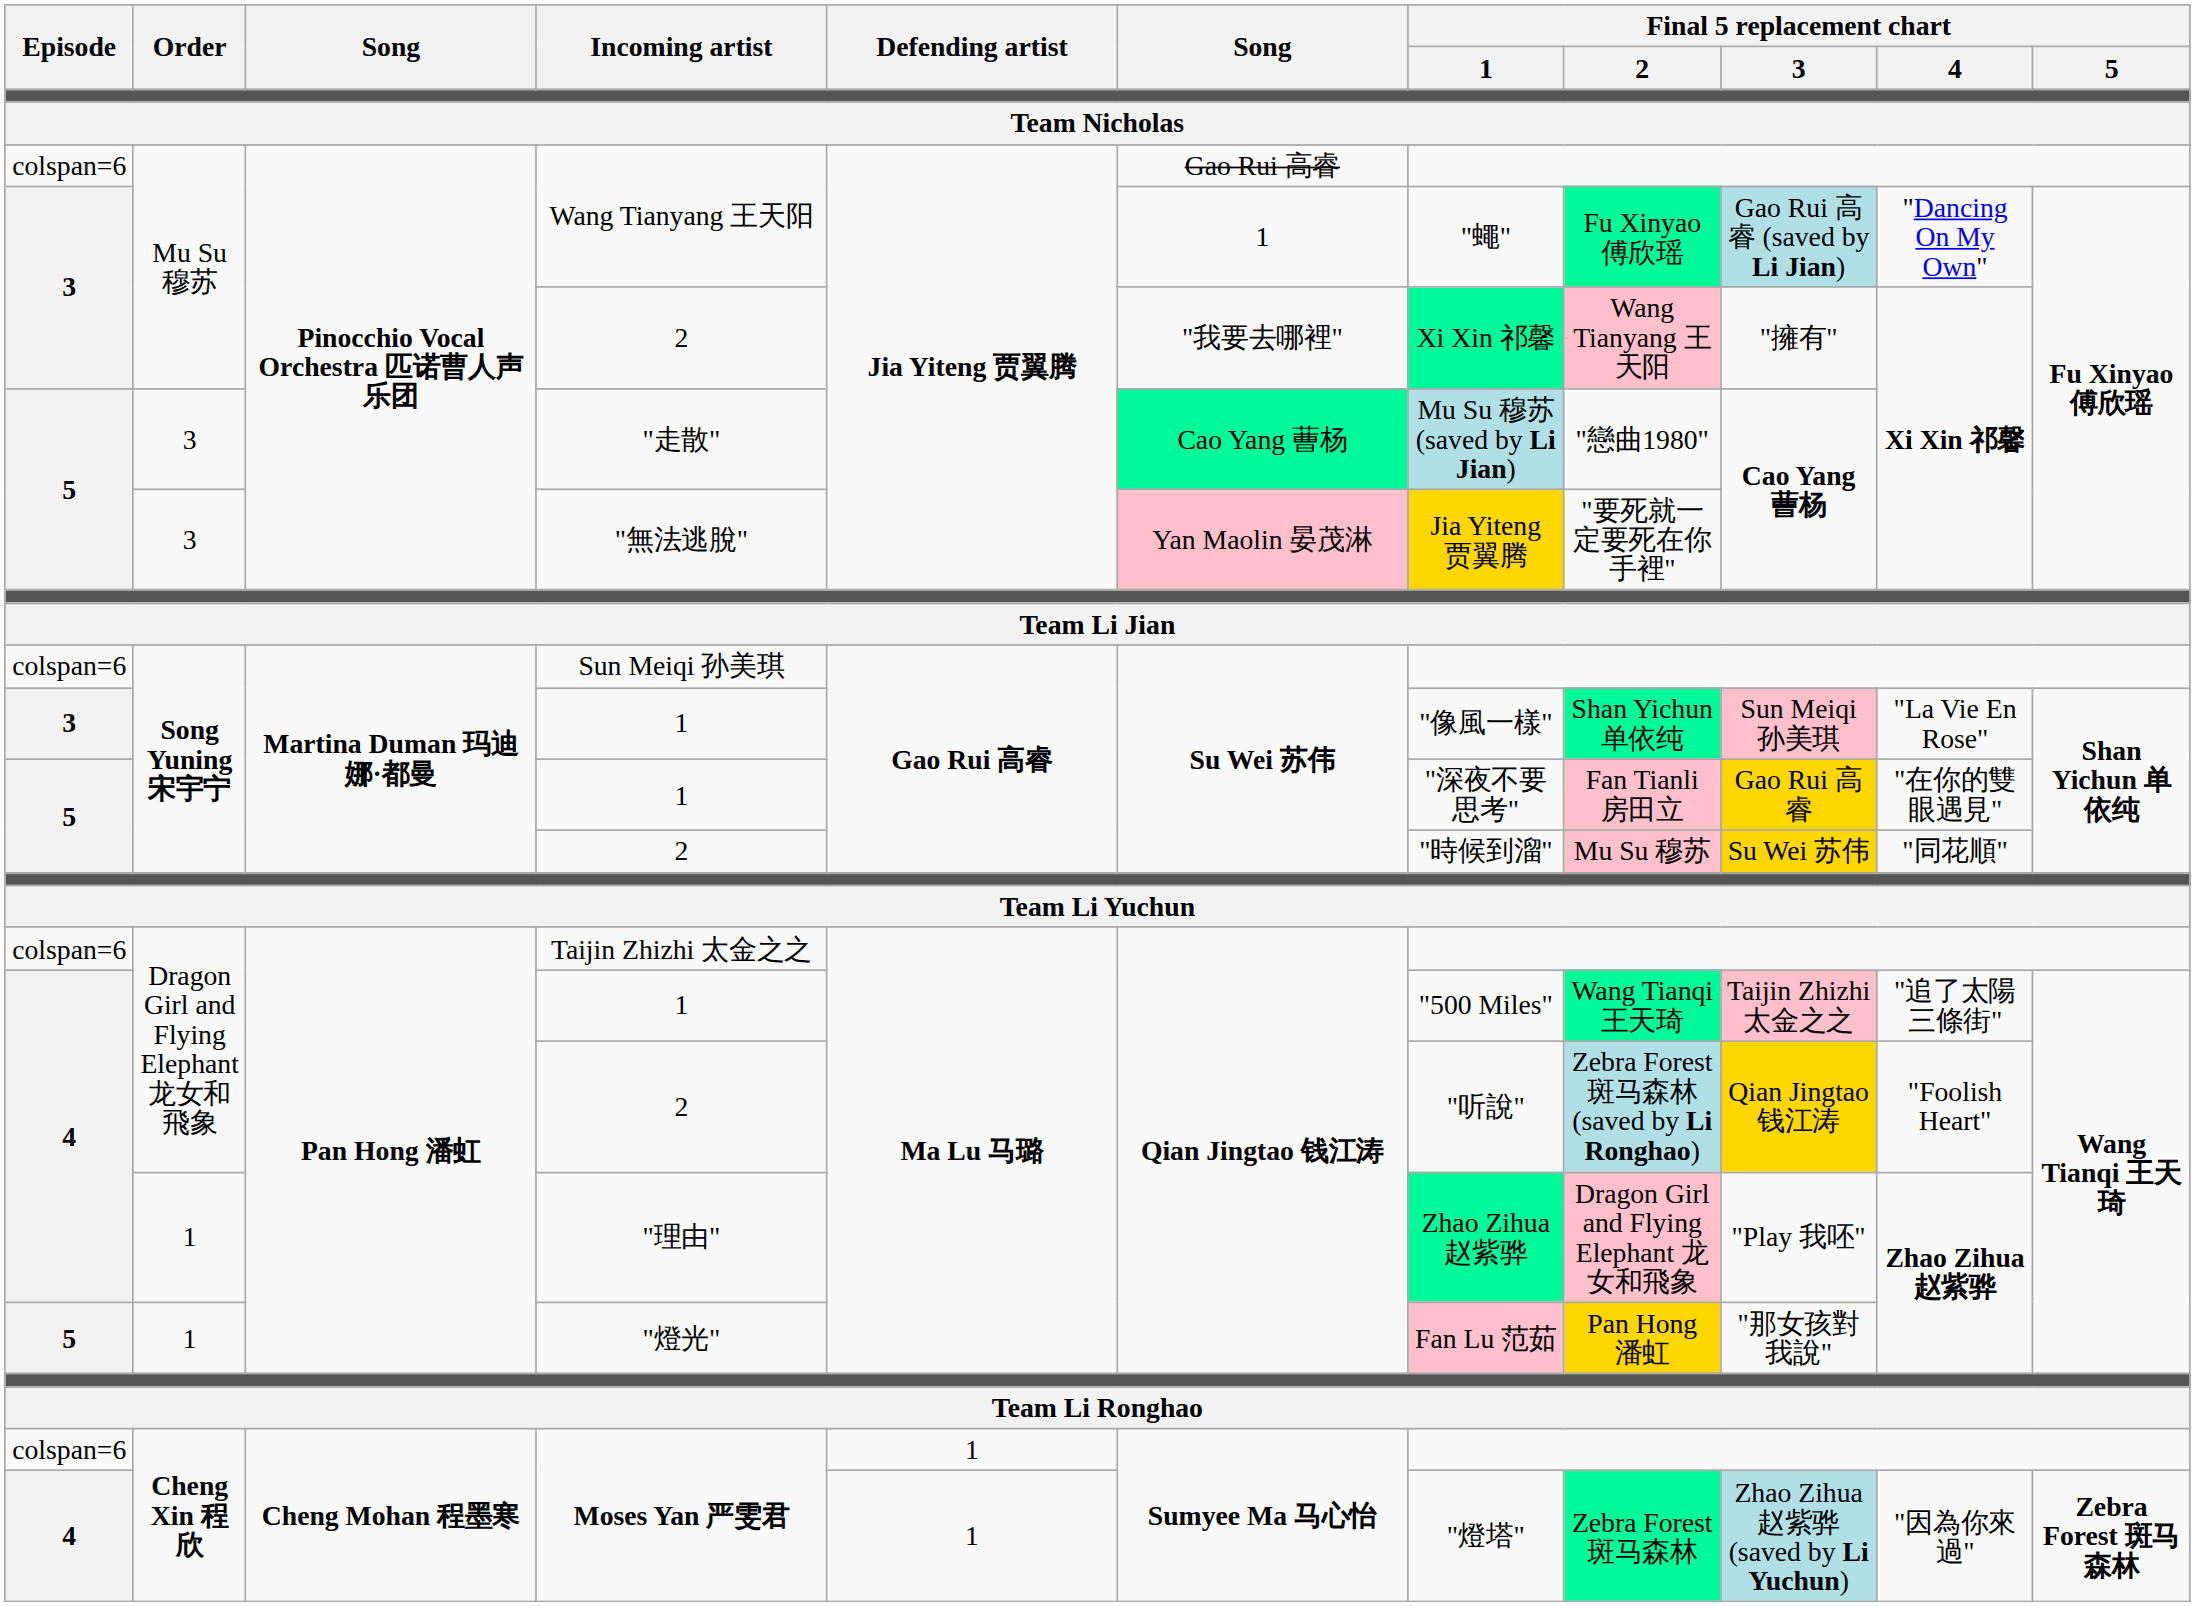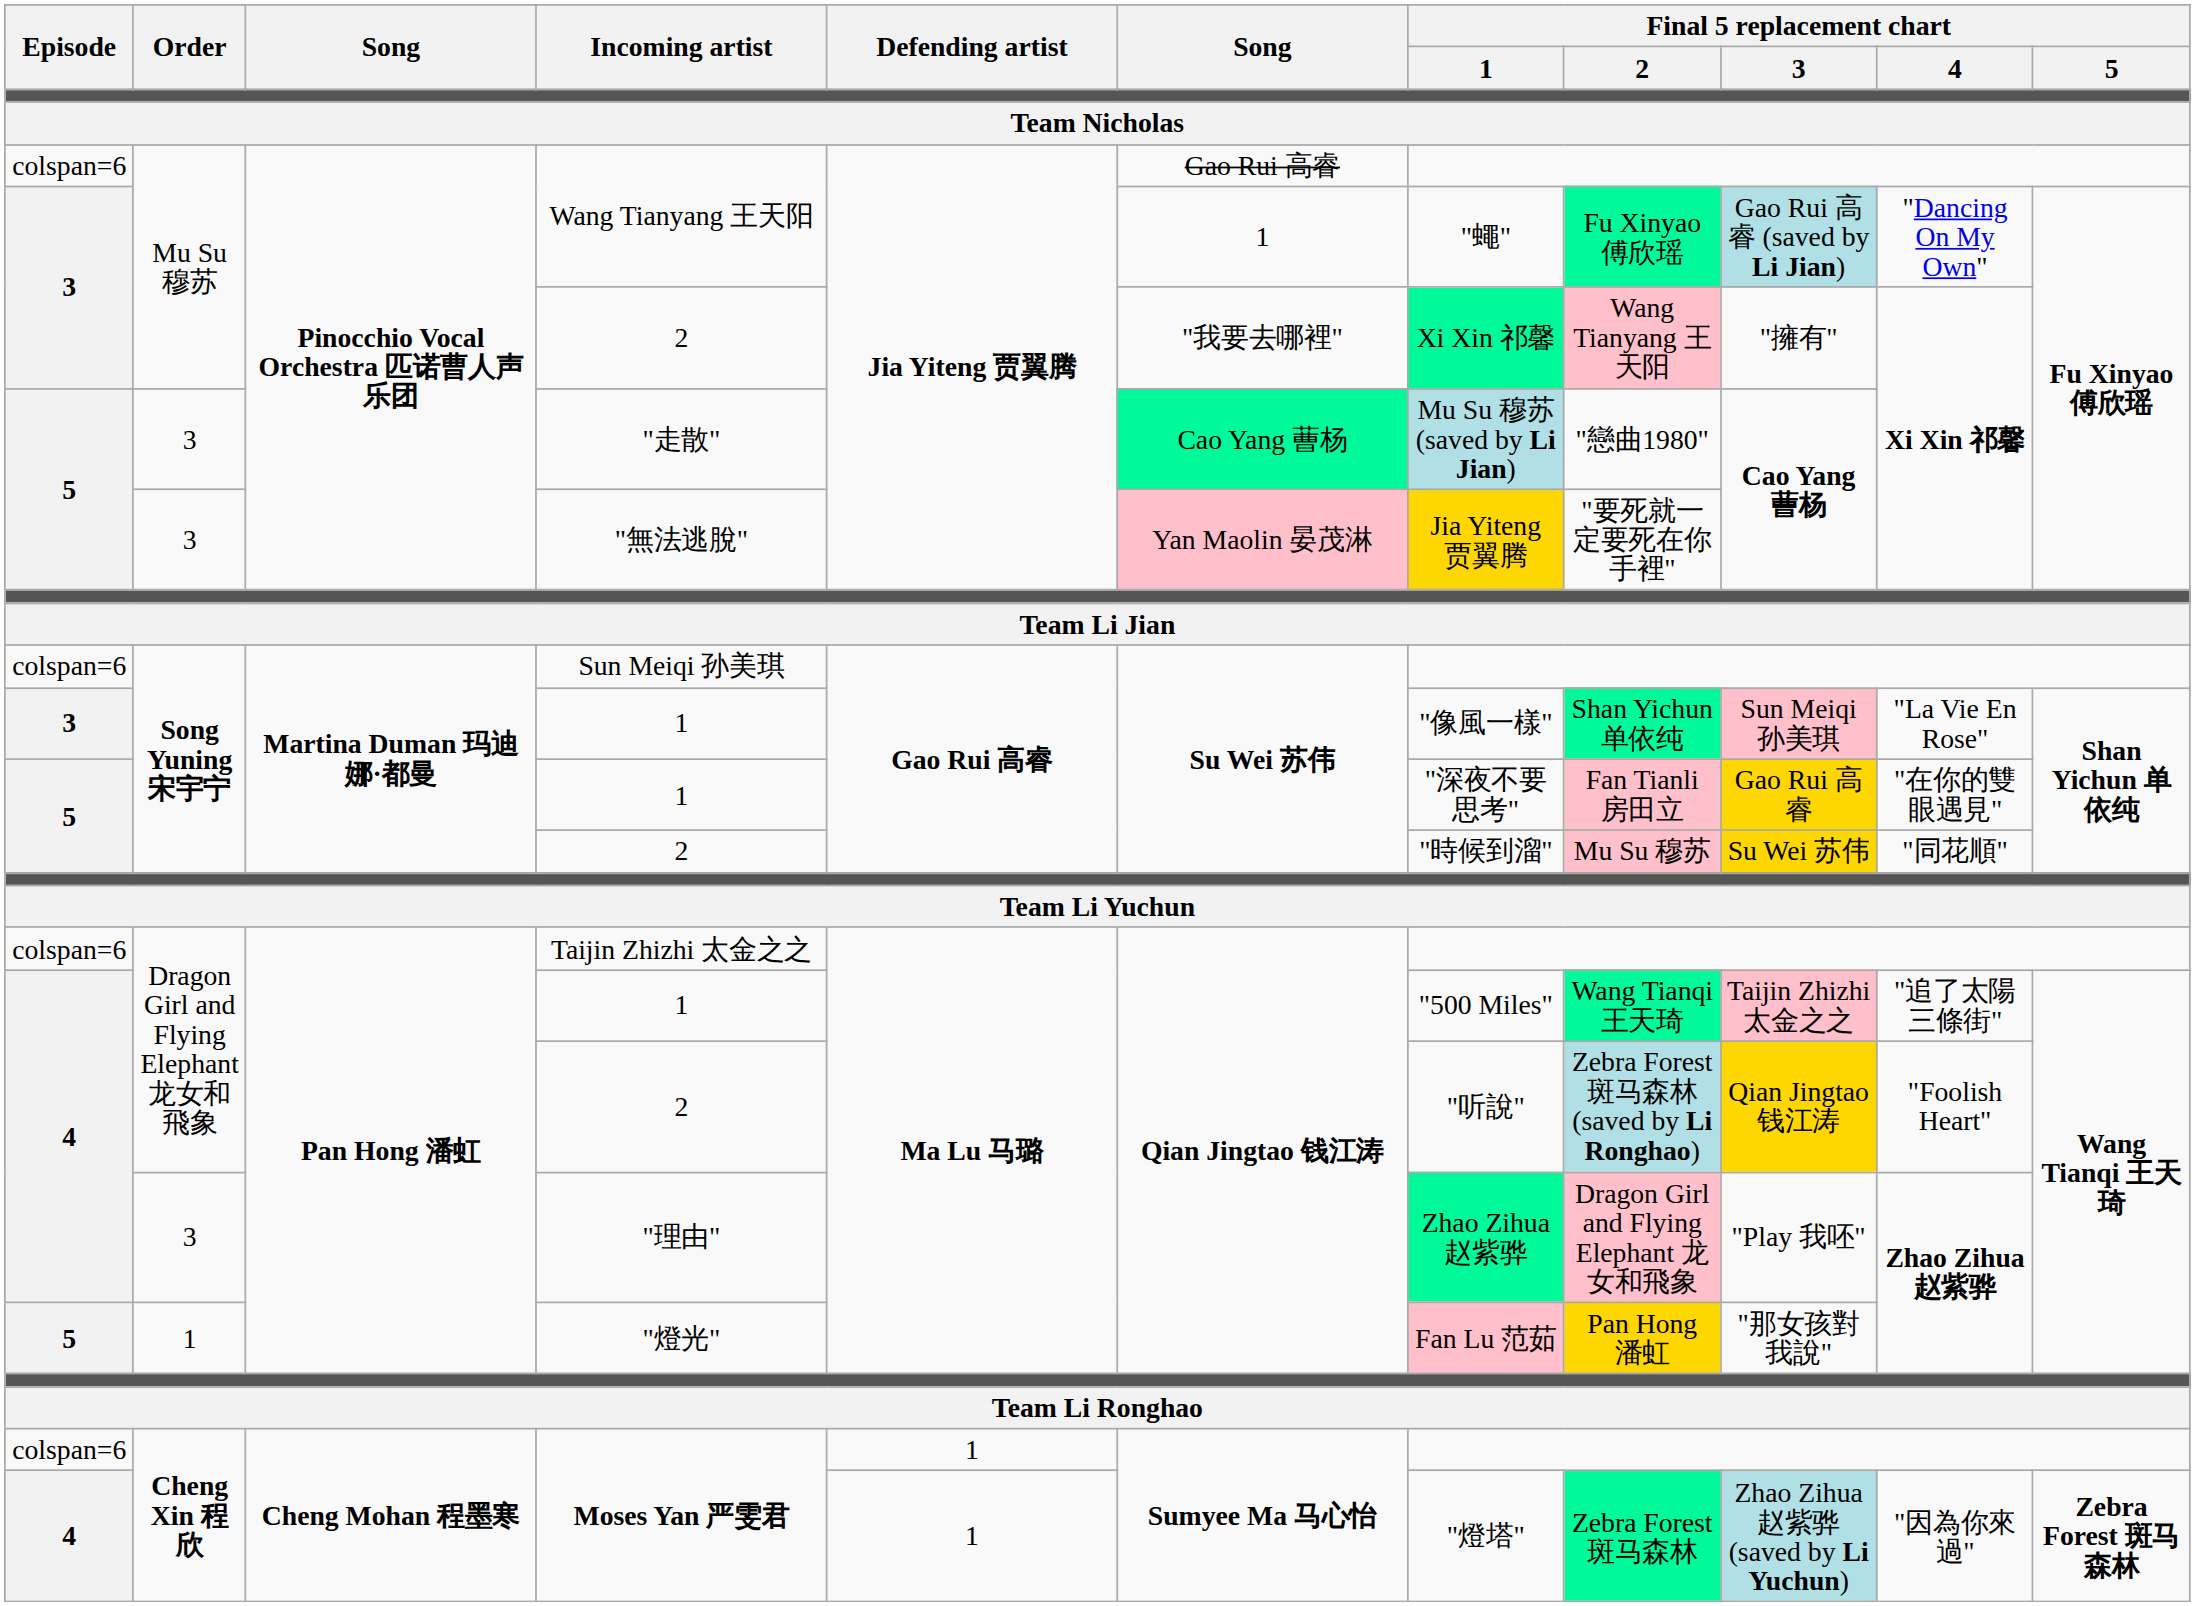(190, 1237) 1 -> (190, 1237) 3
